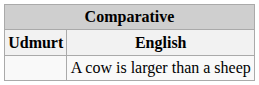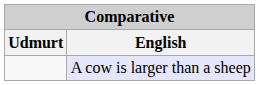(161, 67) no background -> (161, 67) lavender background
